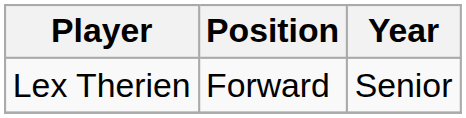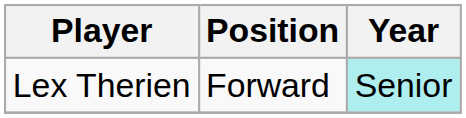(404, 84) no background -> (404, 84) paleturquoise background
